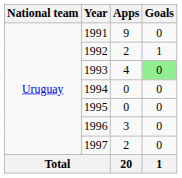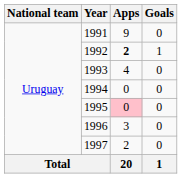(126, 51) normal -> (126, 51) bold
(159, 70) lightgreen background -> (159, 70) no background
(126, 107) no background -> (126, 107) pink background
